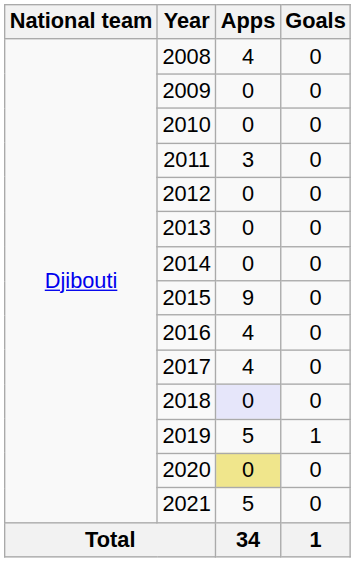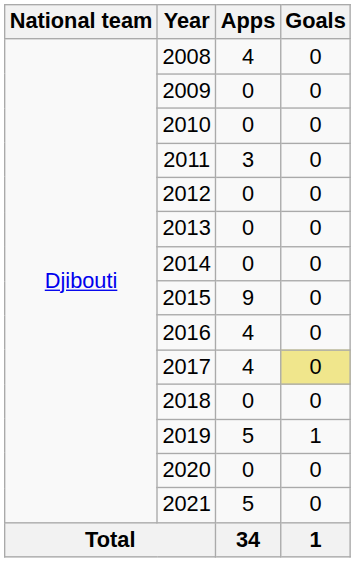(316, 366) no background -> (316, 366) khaki background
(248, 401) lavender background -> (248, 401) no background
(248, 470) khaki background -> (248, 470) no background
